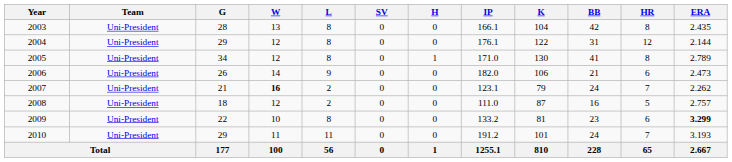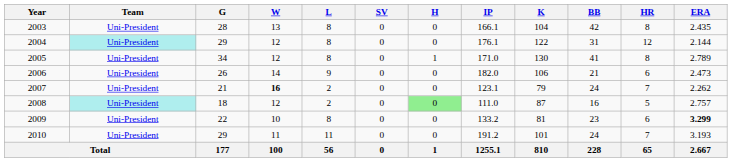(133, 42) no background -> (133, 42) paleturquoise background
(133, 104) no background -> (133, 104) paleturquoise background
(435, 104) no background -> (435, 104) lightgreen background
